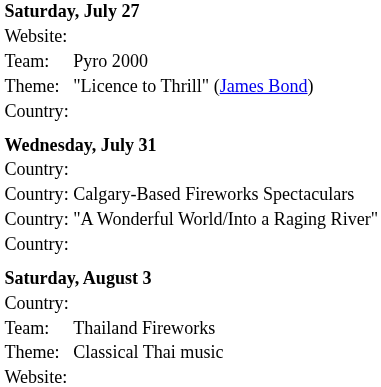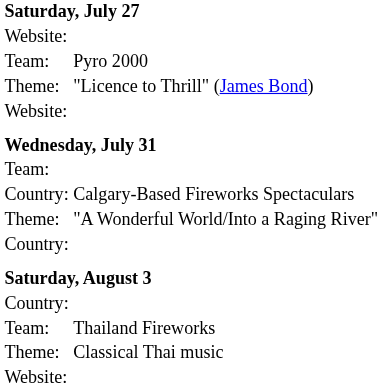(37, 110) Country: -> (36, 110) Website:
(37, 169) Country: -> (27, 169) Team:
(37, 219) Country: -> (32, 219) Theme:
